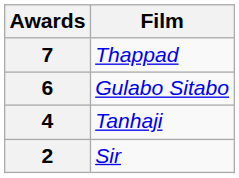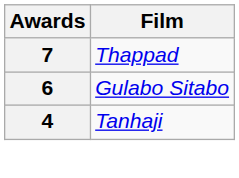- row: (47, 155)
